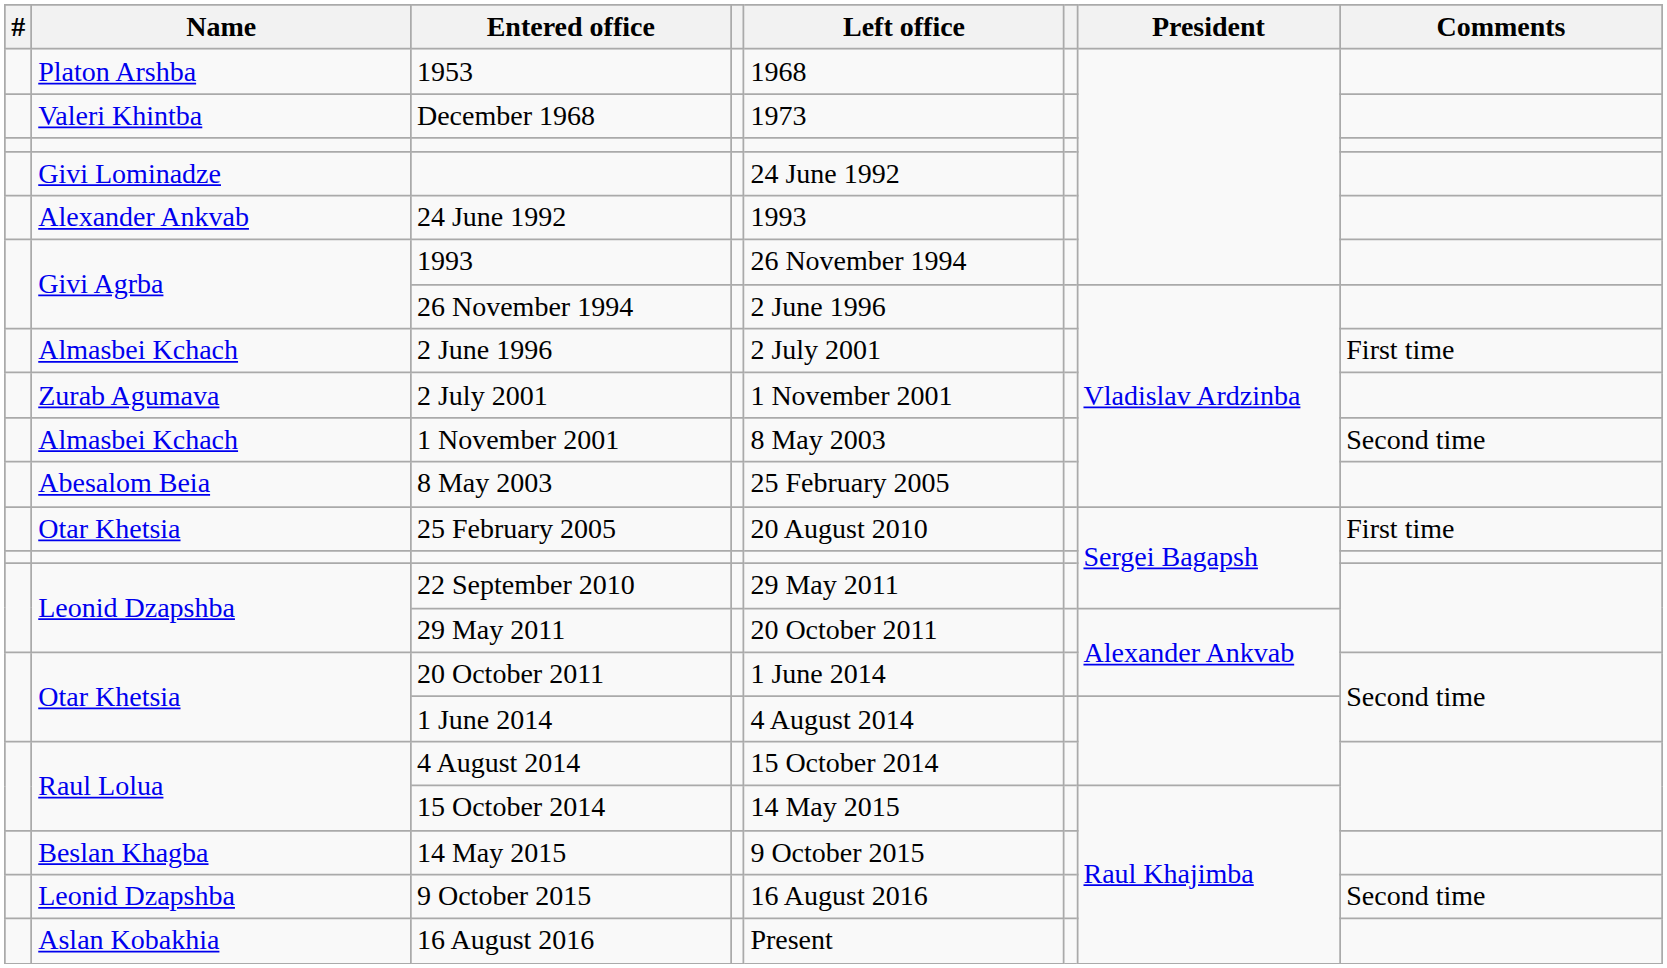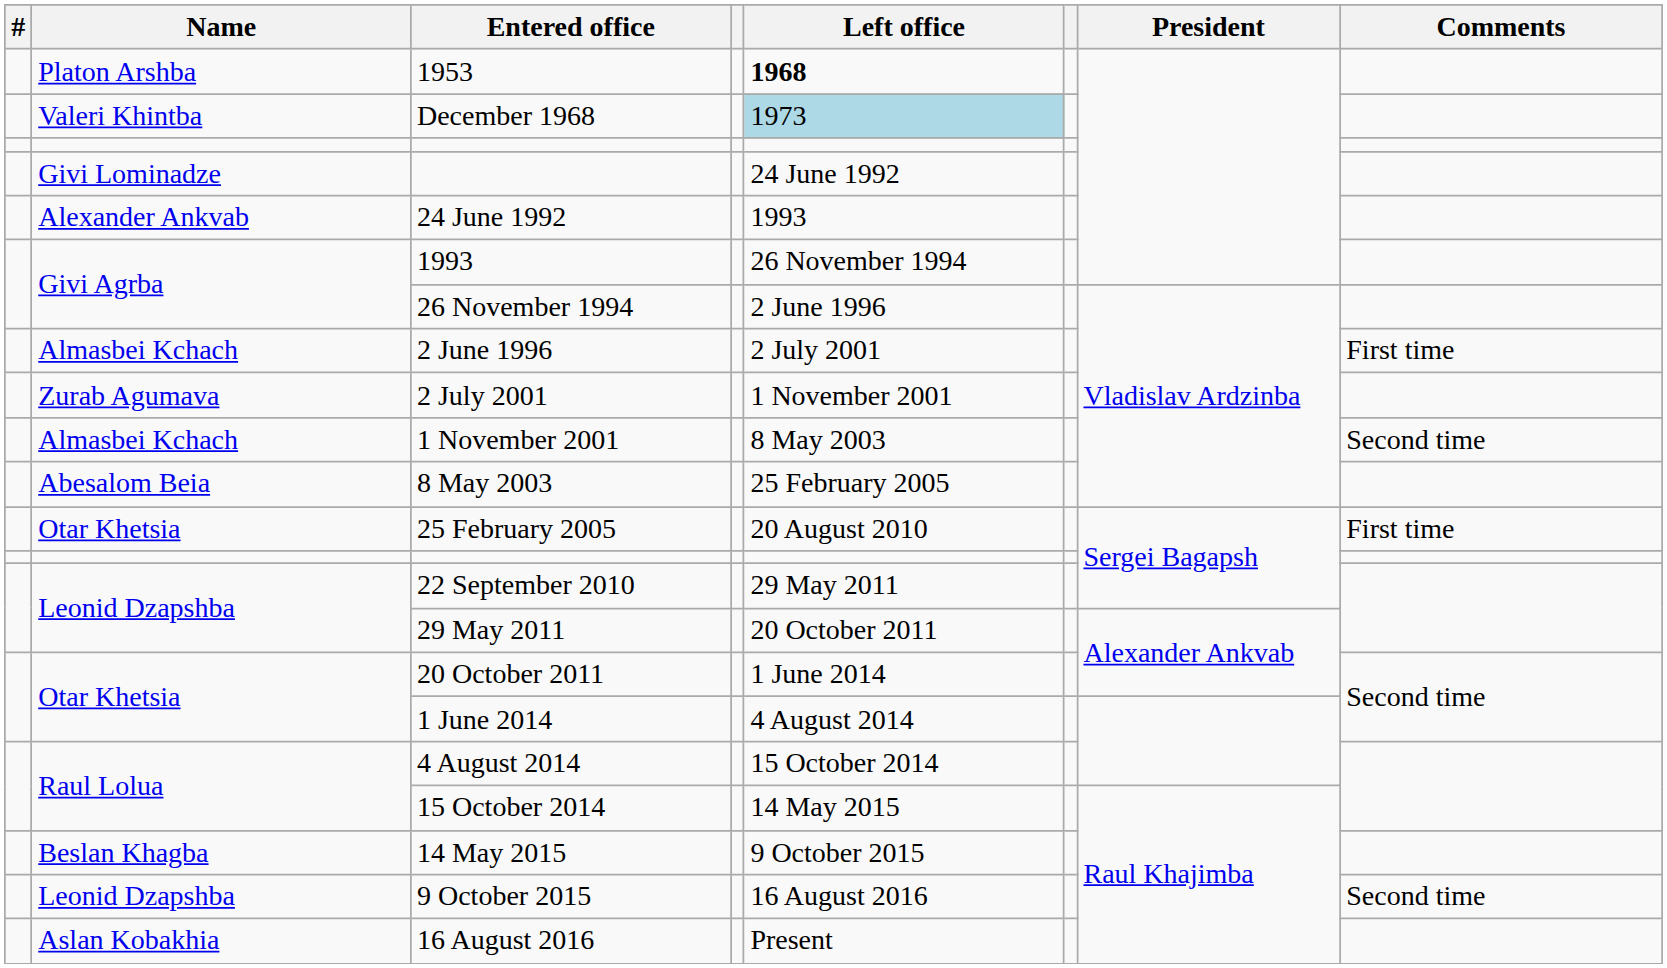(778, 71) normal -> (778, 71) bold
(778, 115) no background -> (778, 115) lightblue background
